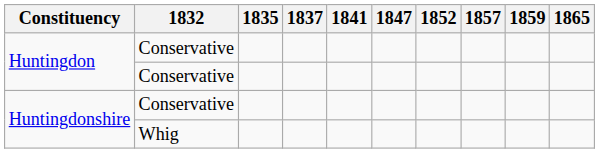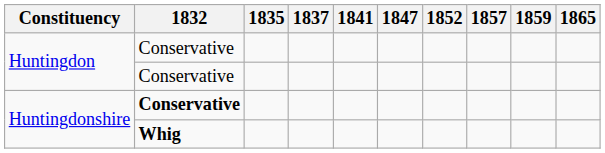(186, 104) normal -> (189, 104) bold
(159, 133) normal -> (160, 133) bold
